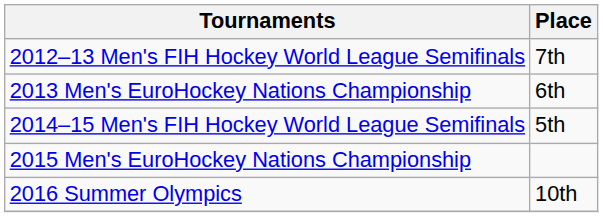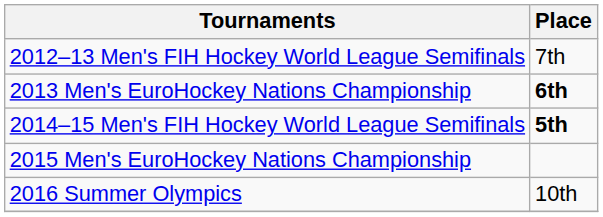(550, 90) normal -> (551, 90) bold
(550, 125) normal -> (551, 125) bold
